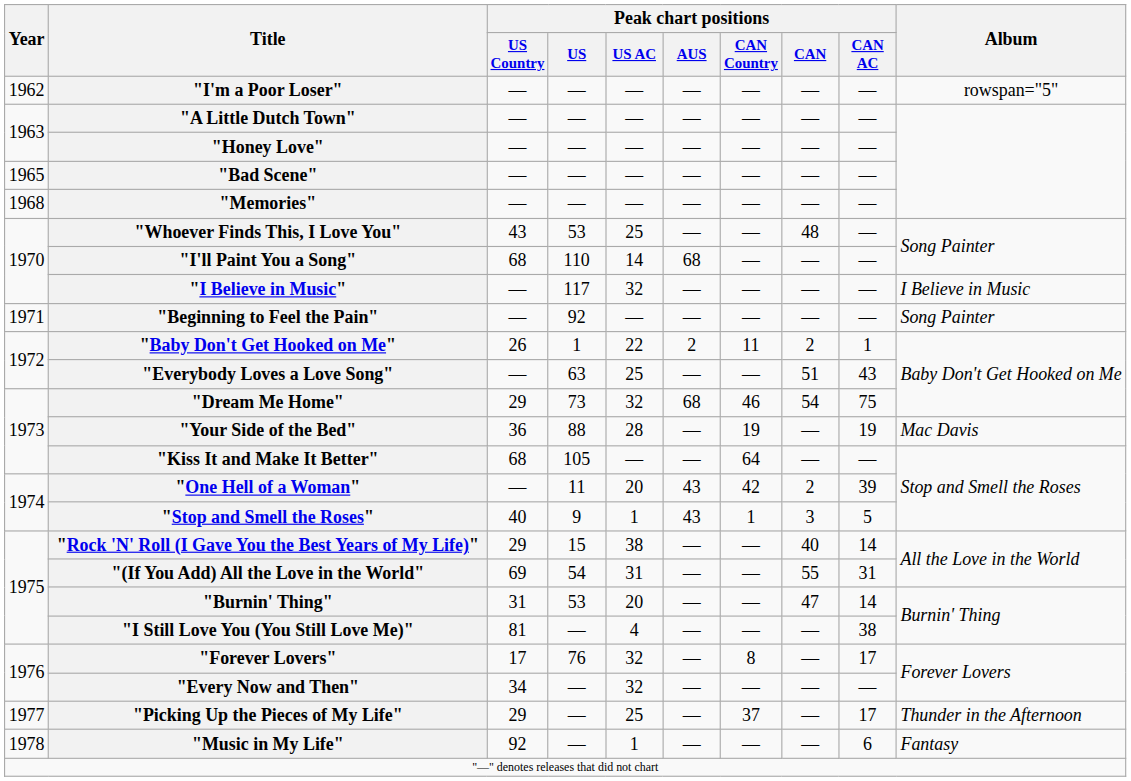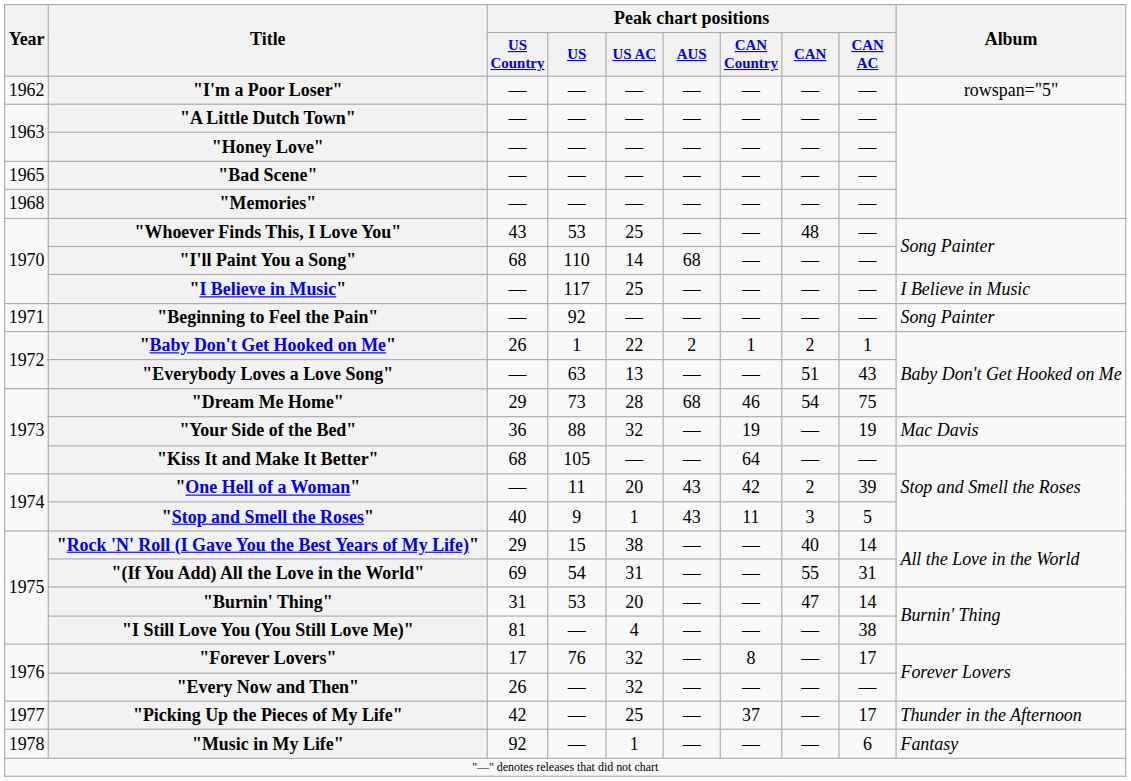(634, 288) 32 -> (634, 288) 25
(751, 345) 11 -> (751, 345) 1
(634, 374) 25 -> (634, 374) 13
(634, 402) 32 -> (634, 402) 28
(634, 431) 28 -> (634, 431) 32
(751, 516) 1 -> (751, 516) 11
(517, 686) 34 -> (517, 686) 26
(517, 715) 29 -> (517, 715) 42
